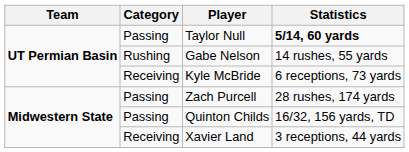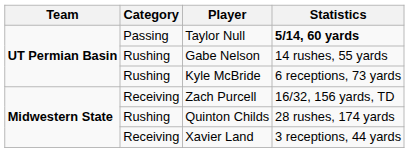(151, 76) Receiving -> (147, 76) Rushing
(146, 96) Passing -> (151, 96) Receiving
(335, 96) 28 rushes, 174 yards -> (335, 96) 16/32, 156 yards, TD
(146, 116) Passing -> (147, 116) Rushing
(335, 116) 16/32, 156 yards, TD -> (335, 116) 28 rushes, 174 yards
